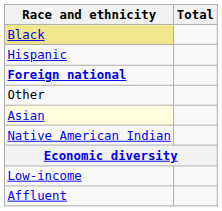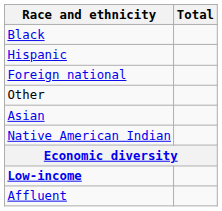(26, 35) khaki background -> (26, 35) no background
(67, 75) bold -> (67, 75) normal
(26, 115) lightyellow background -> (26, 115) no background
(45, 176) normal -> (45, 176) bold
